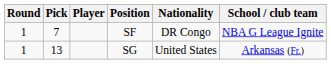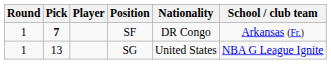(57, 31) normal -> (57, 31) bold
(273, 31) NBA G League Ignite -> (273, 31) Arkansas (Fr.)
(273, 50) Arkansas (Fr.) -> (273, 50) NBA G League Ignite
